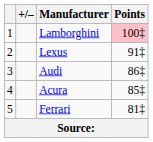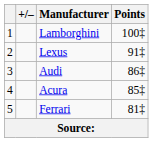(133, 33) pink background -> (133, 33) no background
